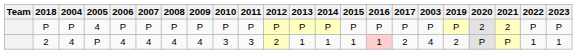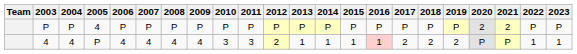columns swapped: (431, 11) <-> (46, 11)
